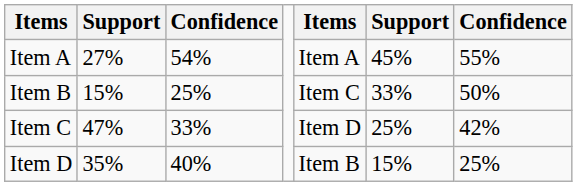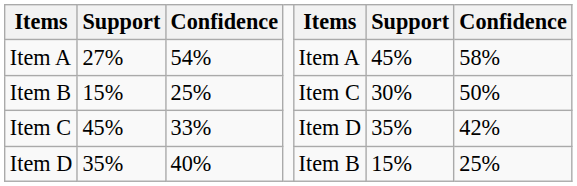(480, 57) 55% -> (480, 57) 58%
(392, 92) 33% -> (392, 92) 30%
(103, 127) 47% -> (103, 127) 45%
(392, 127) 25% -> (392, 127) 35%
